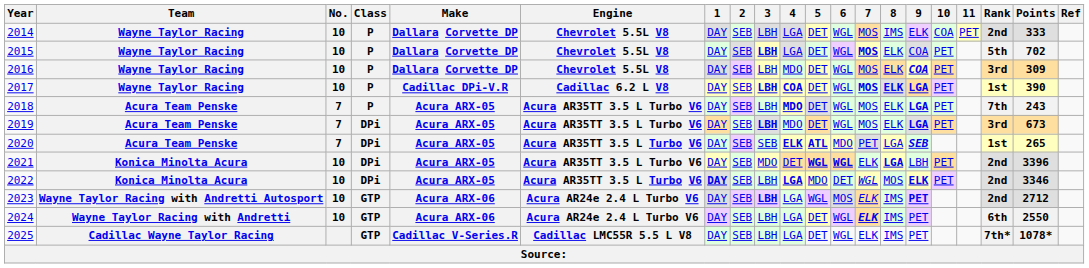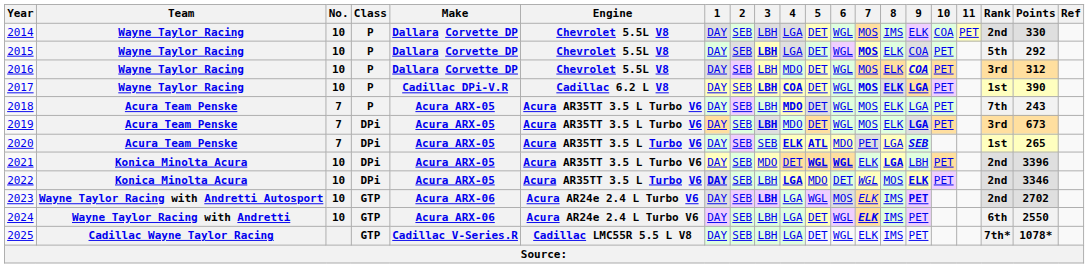(1036, 32) 333 -> (1036, 32) 330
(1036, 50) 702 -> (1036, 50) 292
(1036, 69) 309 -> (1036, 69) 312
(919, 106) bold -> (919, 106) normal
(1036, 198) 2712 -> (1036, 198) 2702
